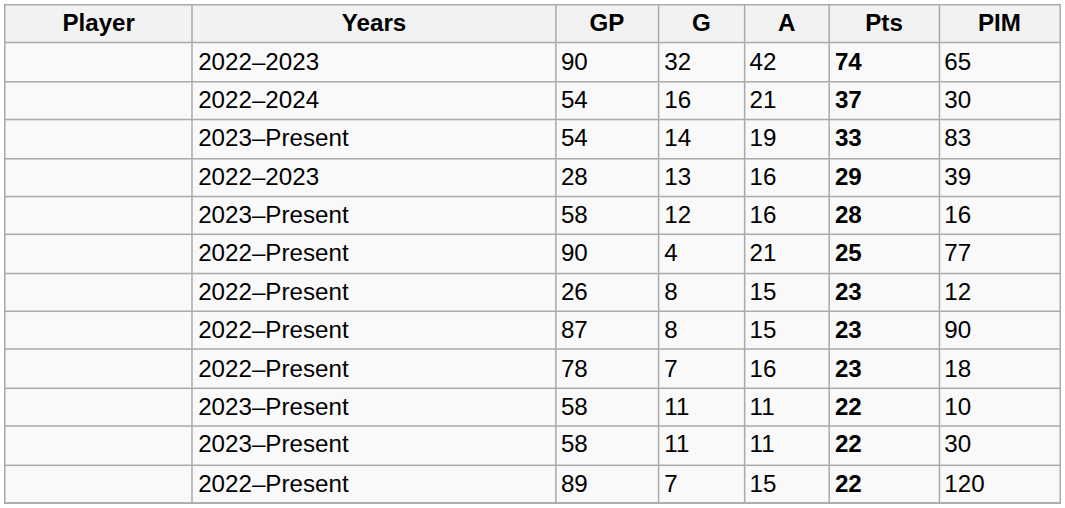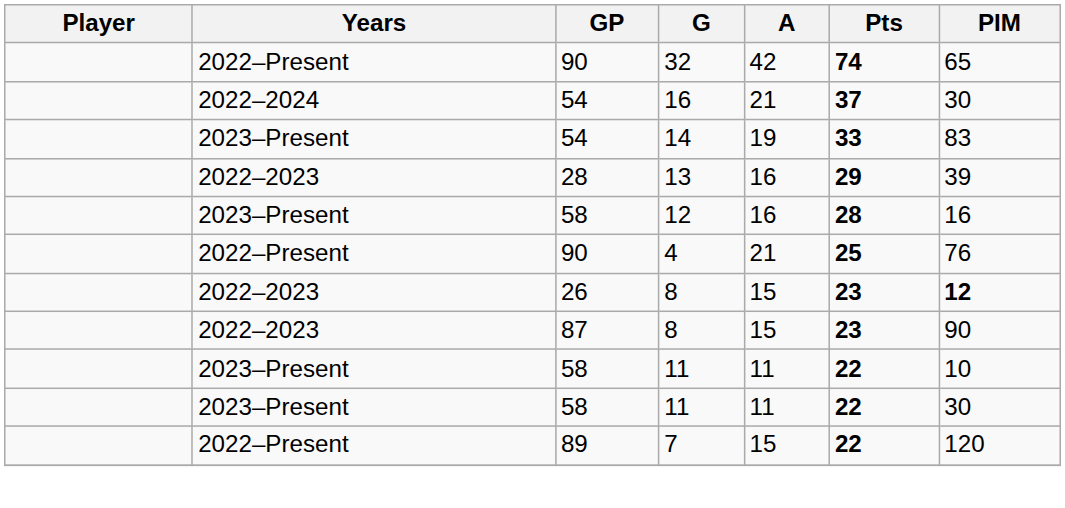(259, 61) 2022–2023 -> (273, 61) 2022–Present
(958, 253) 77 -> (958, 253) 76
(273, 291) 2022–Present -> (259, 291) 2022–2023
(958, 291) normal -> (958, 291) bold
(273, 330) 2022–Present -> (259, 330) 2022–2023
- row: (574, 368)
